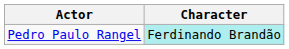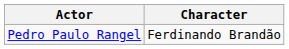(214, 35) paleturquoise background -> (214, 35) no background
